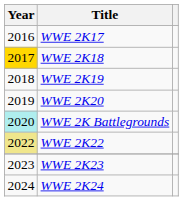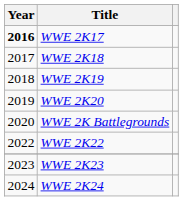(21, 36) normal -> (21, 36) bold
(21, 57) gold background -> (21, 57) no background
(21, 121) paleturquoise background -> (21, 121) no background
(21, 143) khaki background -> (21, 143) no background
